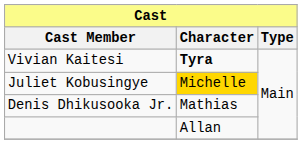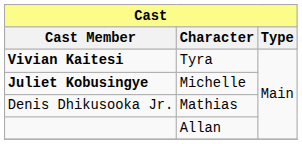(66, 61) normal -> (66, 61) bold
(196, 61) bold -> (196, 61) normal
(78, 83) normal -> (78, 83) bold
(213, 83) gold background -> (213, 83) no background
